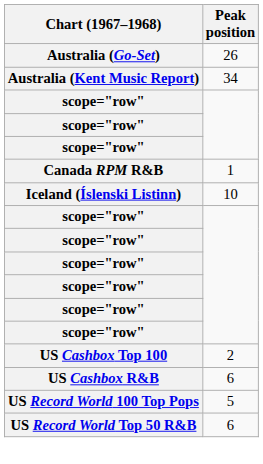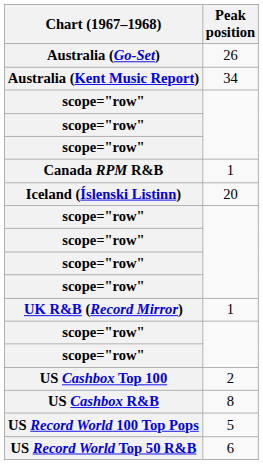(230, 194) 10 -> (230, 194) 20
+ row: (103, 309)
(230, 378) 6 -> (230, 401) 8
